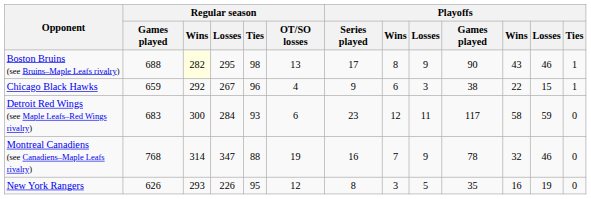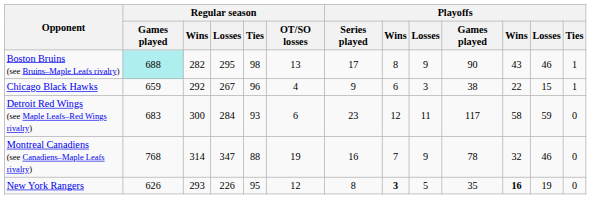(153, 64) no background -> (153, 64) paleturquoise background
(197, 64) lightyellow background -> (197, 64) no background
(395, 186) normal -> (395, 186) bold
(517, 186) normal -> (517, 186) bold
